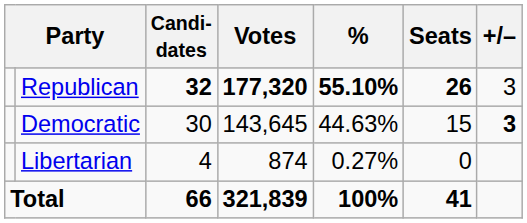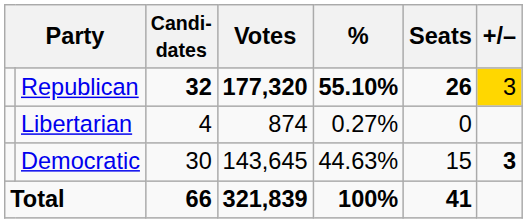(509, 86) no background -> (509, 86) gold background
rows swapped: (80, 124) <-> (77, 161)
